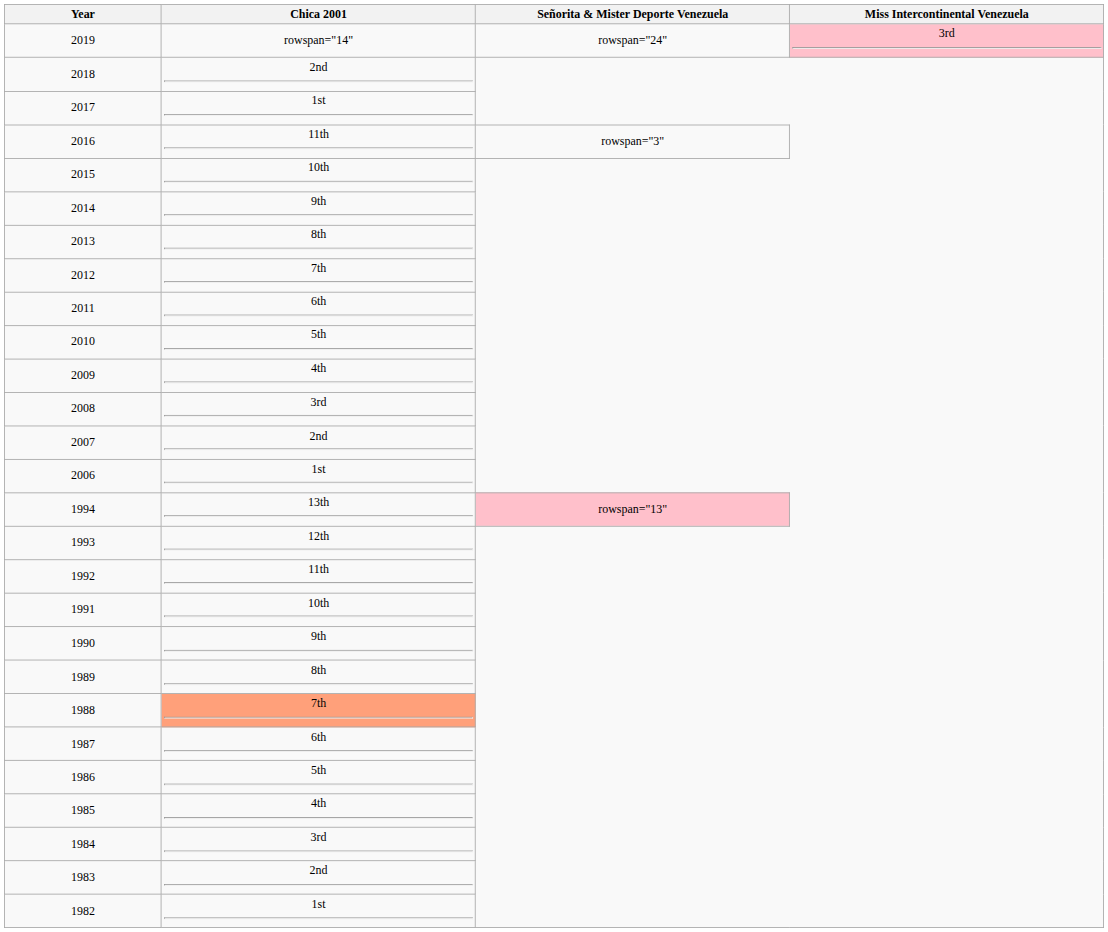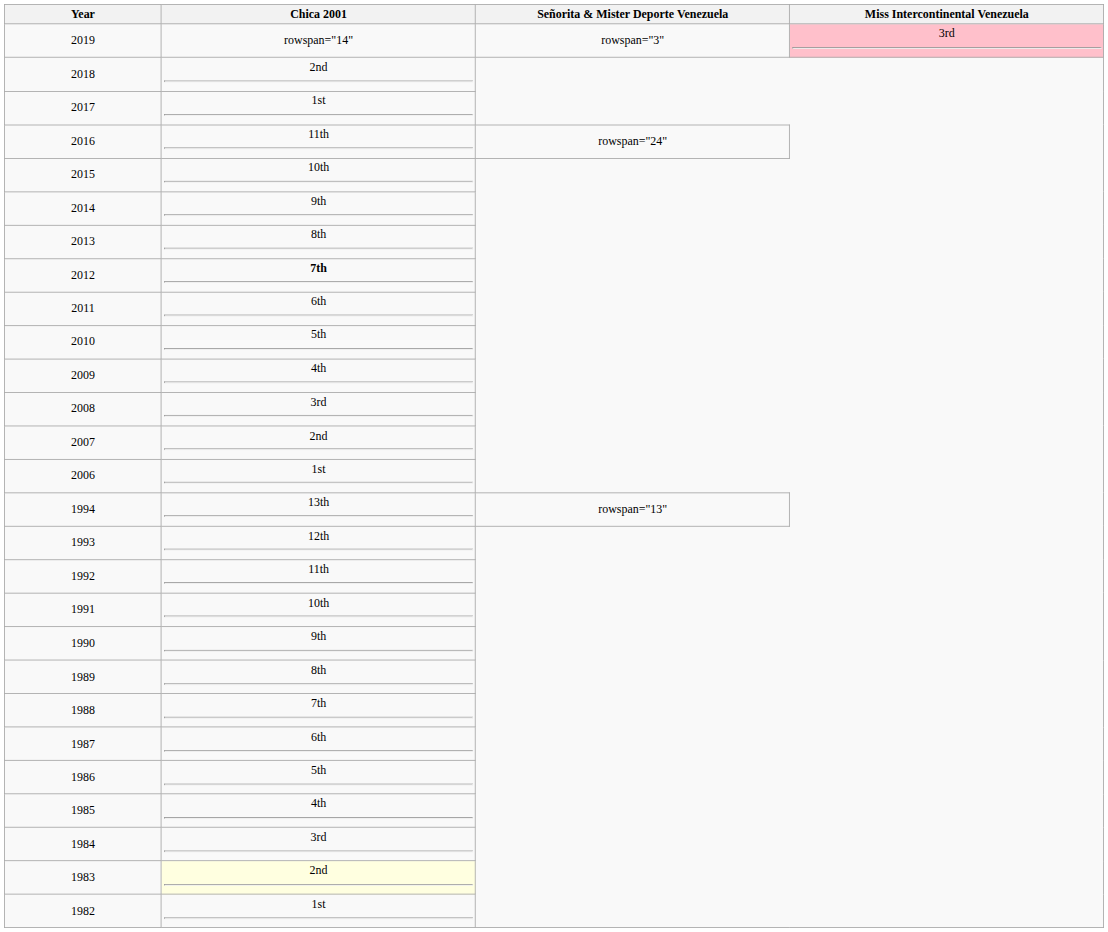(633, 40) rowspan="24" -> (633, 40) rowspan="3"
(633, 140) rowspan="3" -> (633, 140) rowspan="24"
(319, 272) normal -> (319, 272) bold
(633, 509) pink background -> (633, 509) no background
(319, 707) lightsalmon background -> (319, 707) no background
(319, 874) no background -> (319, 874) lightyellow background
